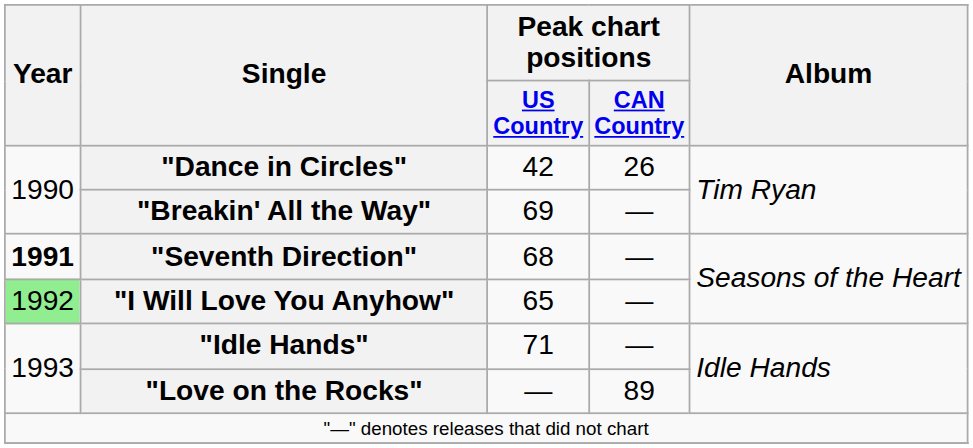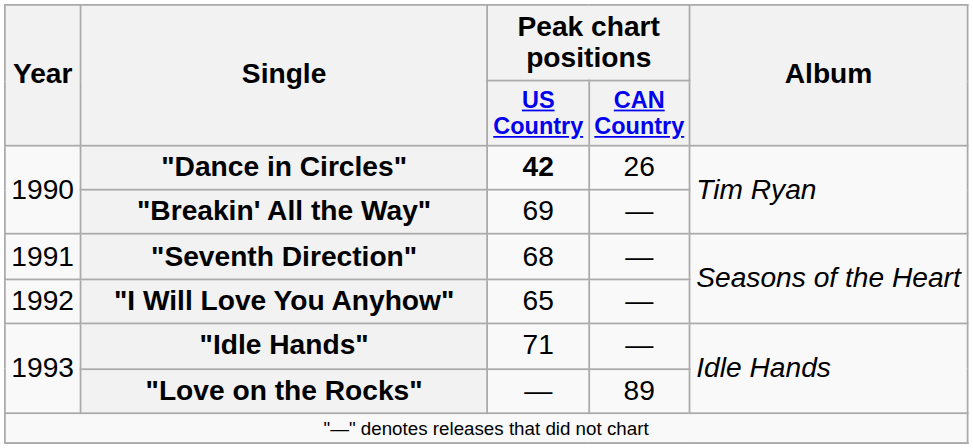(538, 167) normal -> (538, 167) bold
(43, 256) bold -> (43, 256) normal
(43, 301) lightgreen background -> (43, 301) no background
